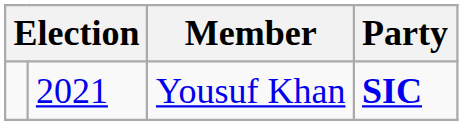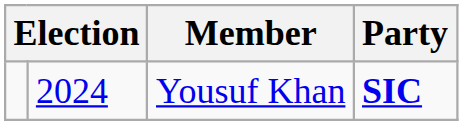(72, 90) 2021 -> (72, 90) 2024
